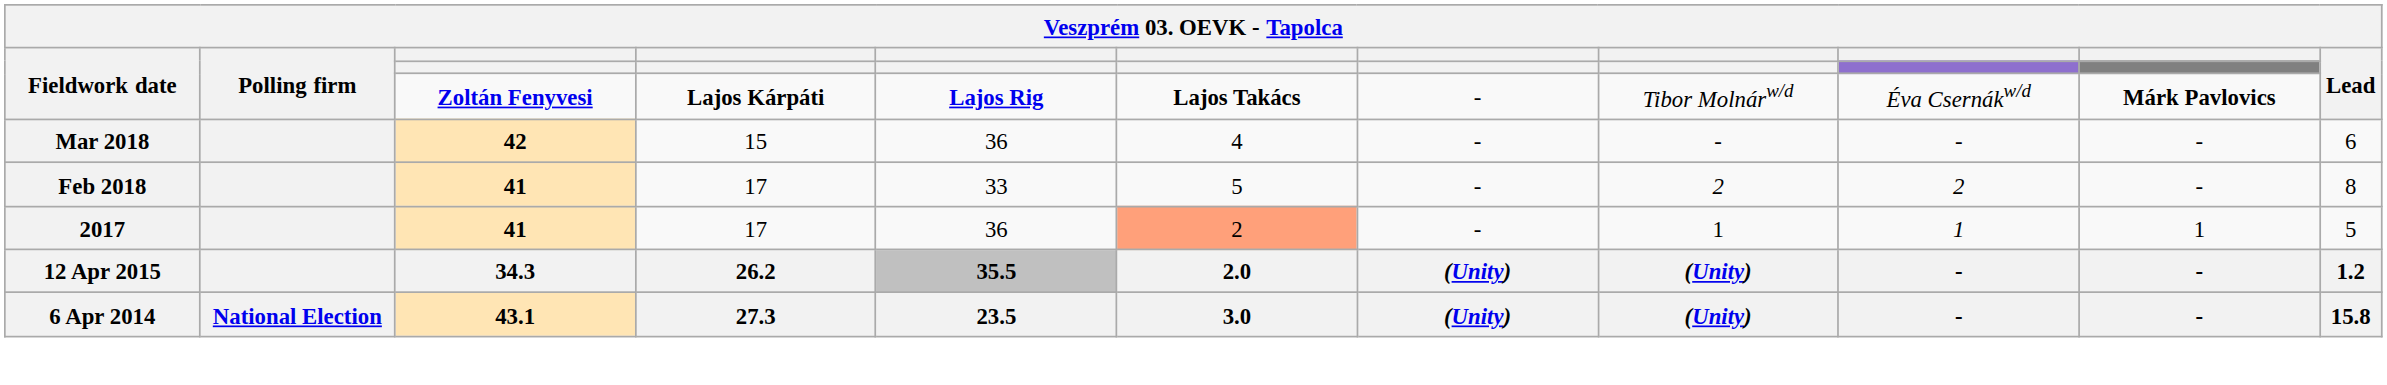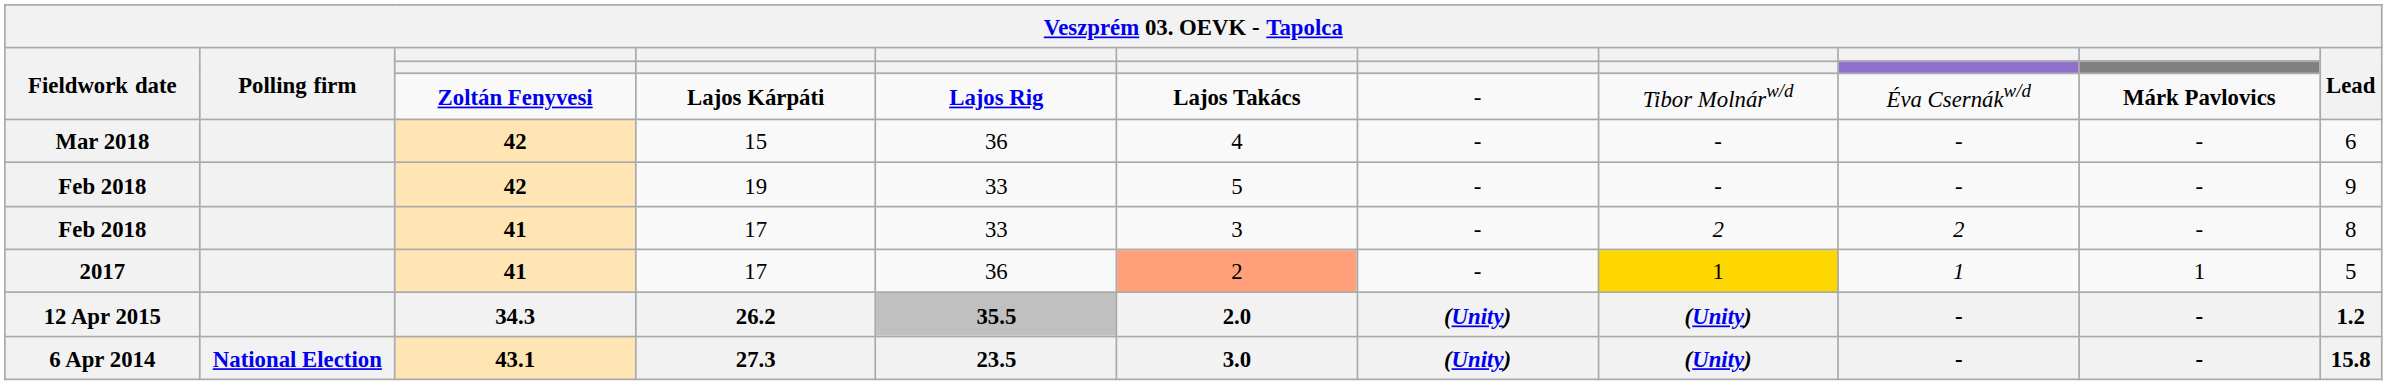+ row: (102, 185)
(1237, 185) 5 -> (1237, 229) 3
(1718, 229) no background -> (1718, 272) gold background
